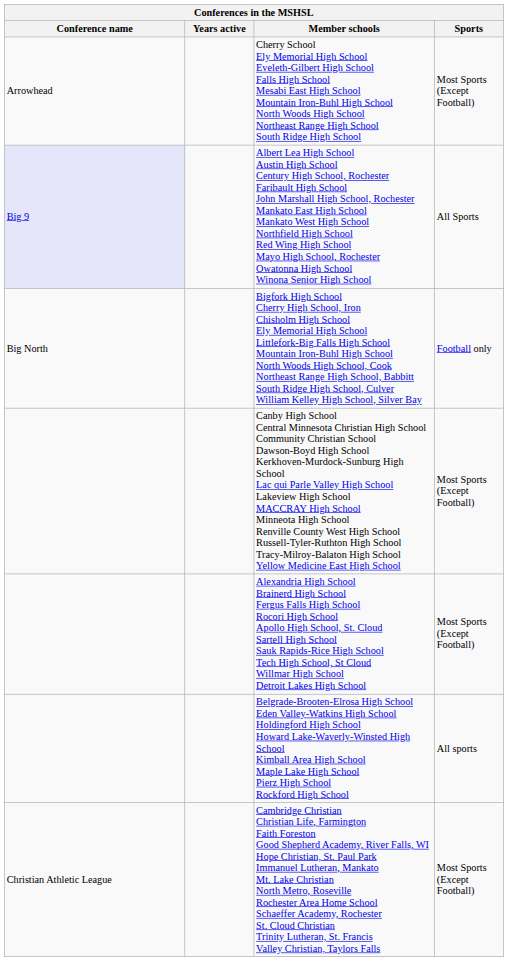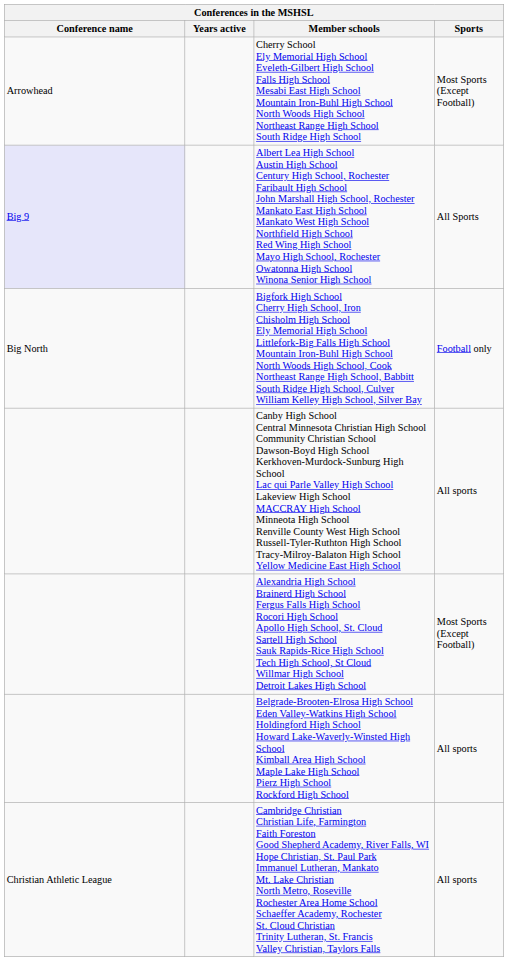(462, 491) Most Sports (Except Football) -> (457, 491) All sports
(462, 879) Most Sports (Except Football) -> (457, 879) All sports
